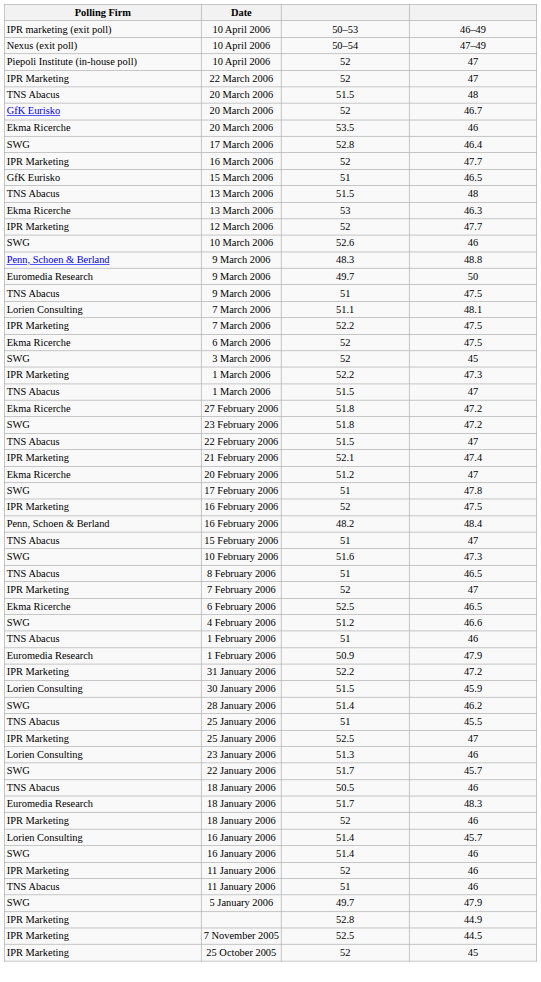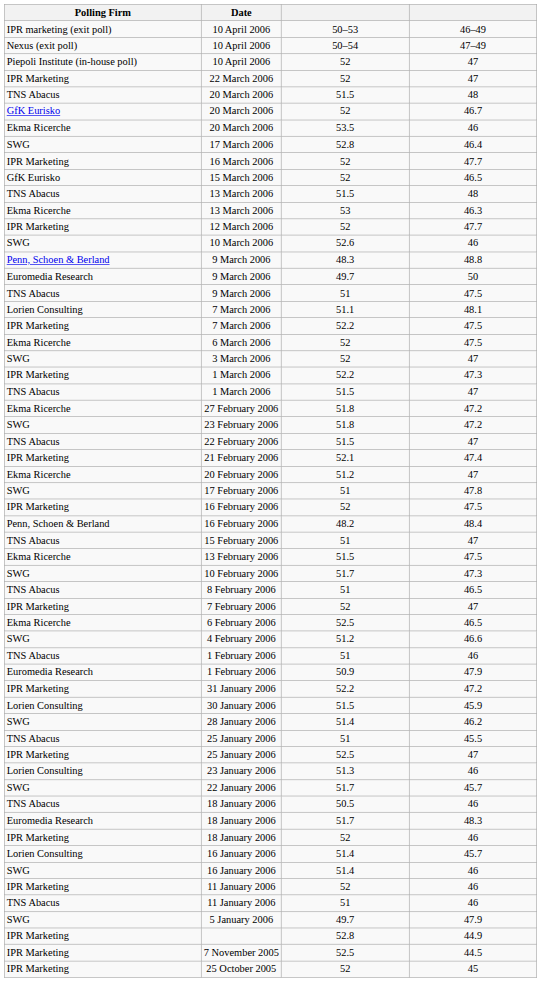(345, 177) 51 -> (345, 177) 52
(473, 359) 45 -> (473, 359) 47
+ row: (39, 557)
(345, 557) 51.6 -> (345, 573) 51.7
